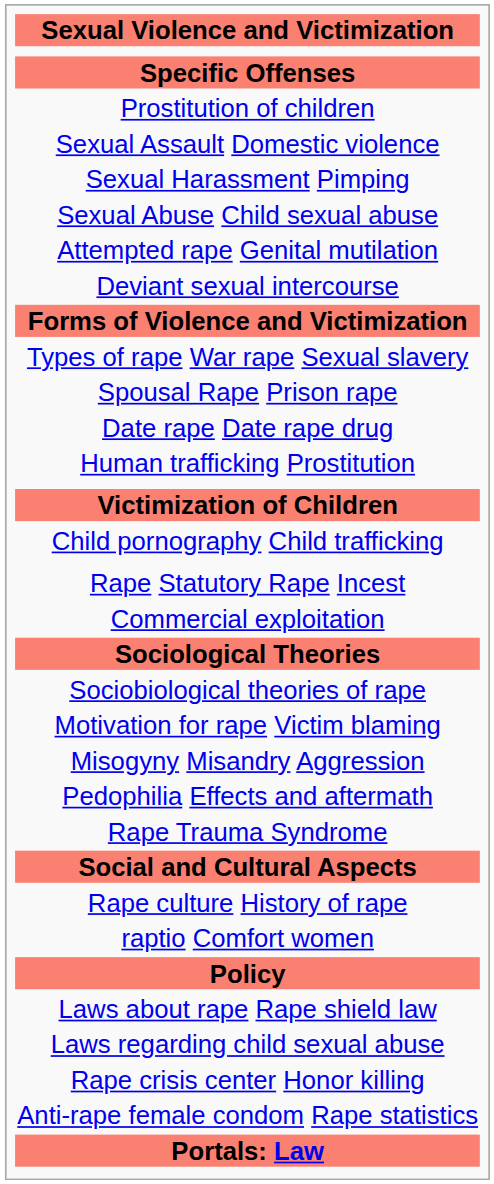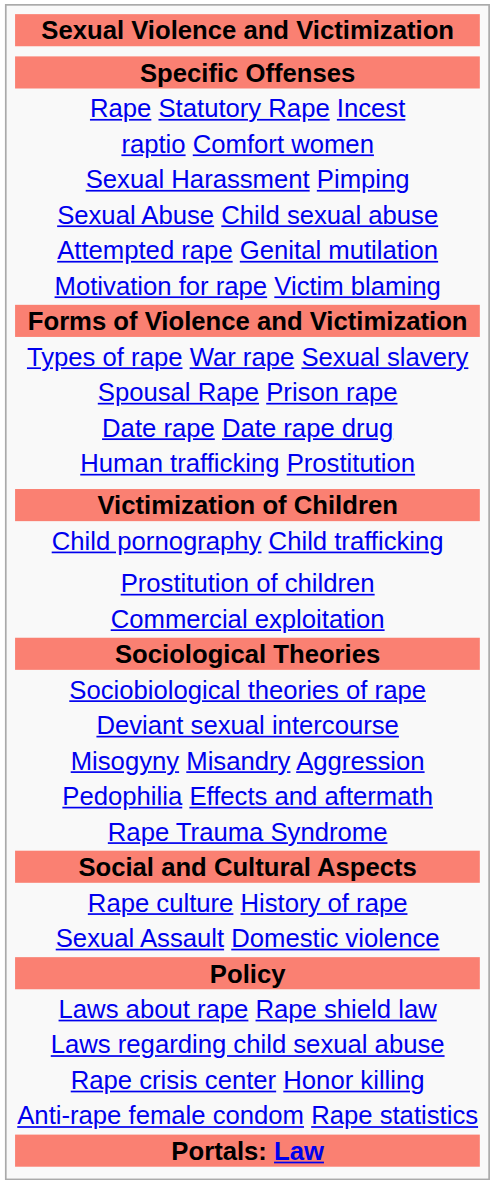(248, 108) Prostitution of children -> (248, 108) Rape Statutory Rape Incest
(248, 143) Sexual Assault Domestic violence -> (248, 143) raptio Comfort women
(248, 285) Deviant sexual intercourse -> (248, 285) Motivation for rape Victim blaming
(248, 583) Rape Statutory Rape Incest -> (248, 583) Prostitution of children
(248, 725) Motivation for rape Victim blaming -> (248, 725) Deviant sexual intercourse
(248, 938) raptio Comfort women -> (248, 938) Sexual Assault Domestic violence
